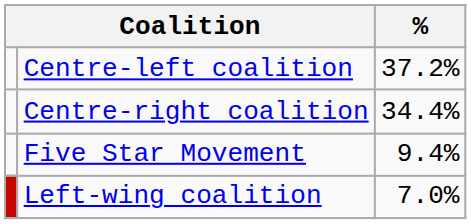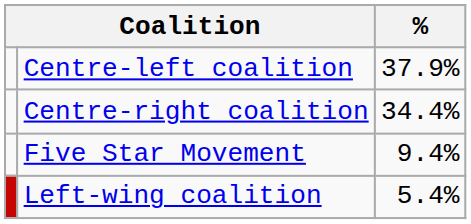(420, 69) 37.2% -> (420, 69) 37.9%
(428, 197) 7.0% -> (428, 197) 5.4%
